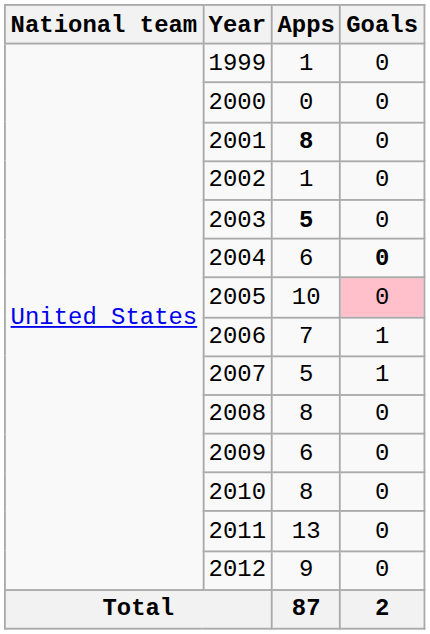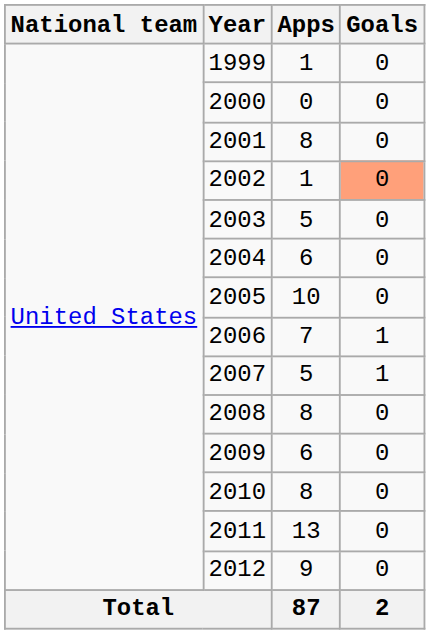(306, 141) bold -> (306, 141) normal
(382, 180) no background -> (382, 180) lightsalmon background
(306, 219) bold -> (306, 219) normal
(382, 258) bold -> (382, 258) normal
(382, 297) pink background -> (382, 297) no background
